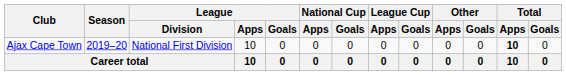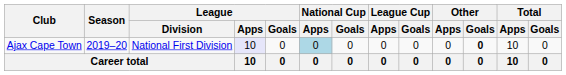(250, 45) no background -> (250, 45) lavender background
(316, 45) no background -> (316, 45) lightblue background
(480, 45) normal -> (480, 45) bold
(513, 45) bold -> (513, 45) normal
